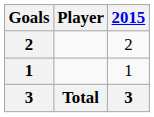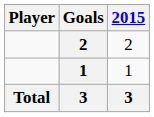columns swapped: (81, 17) <-> (29, 17)
